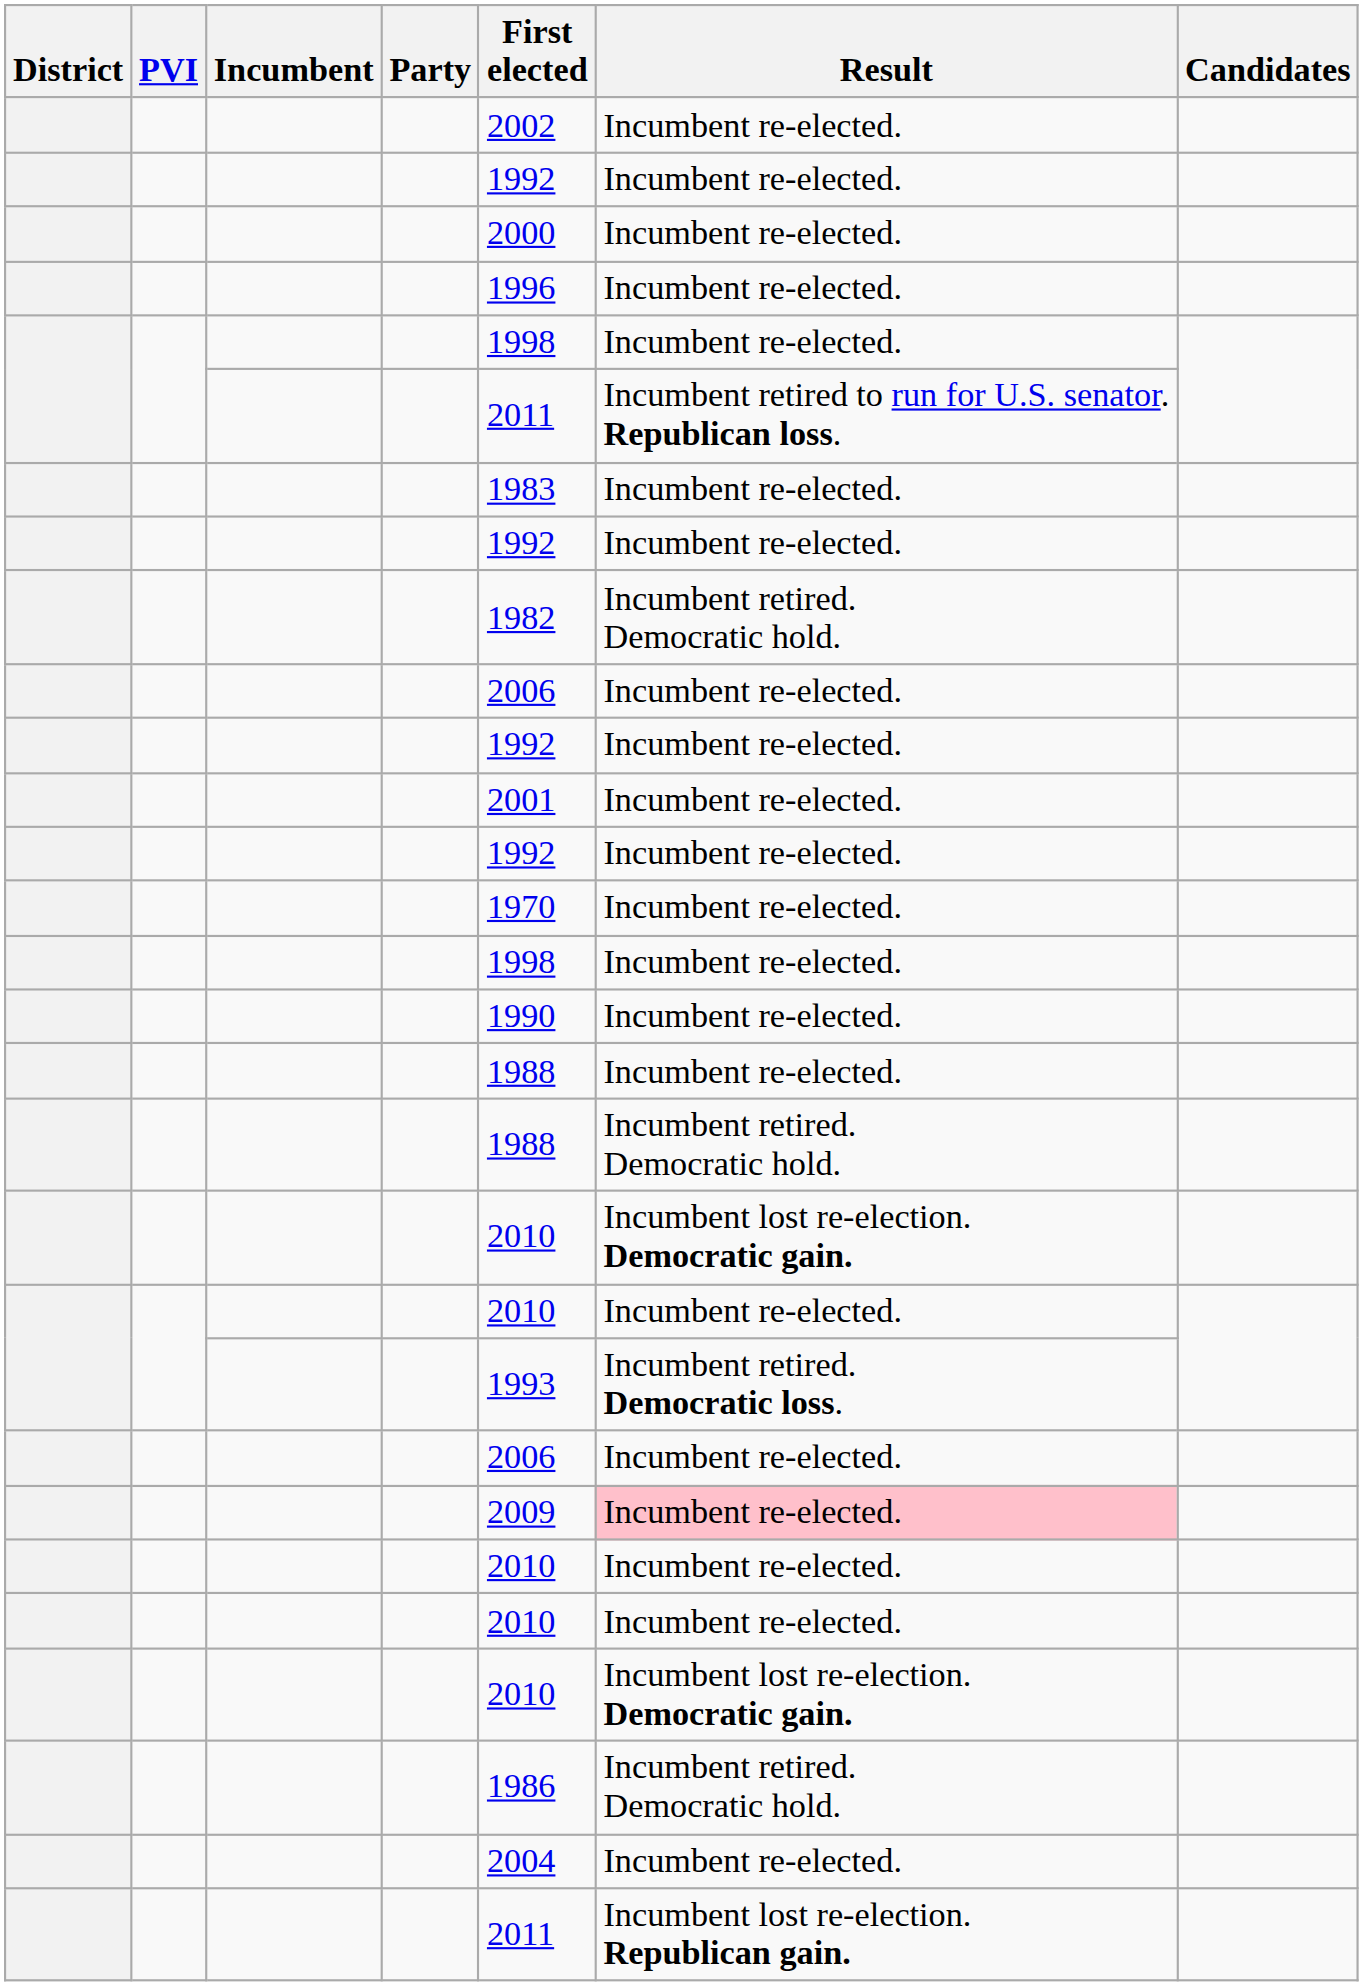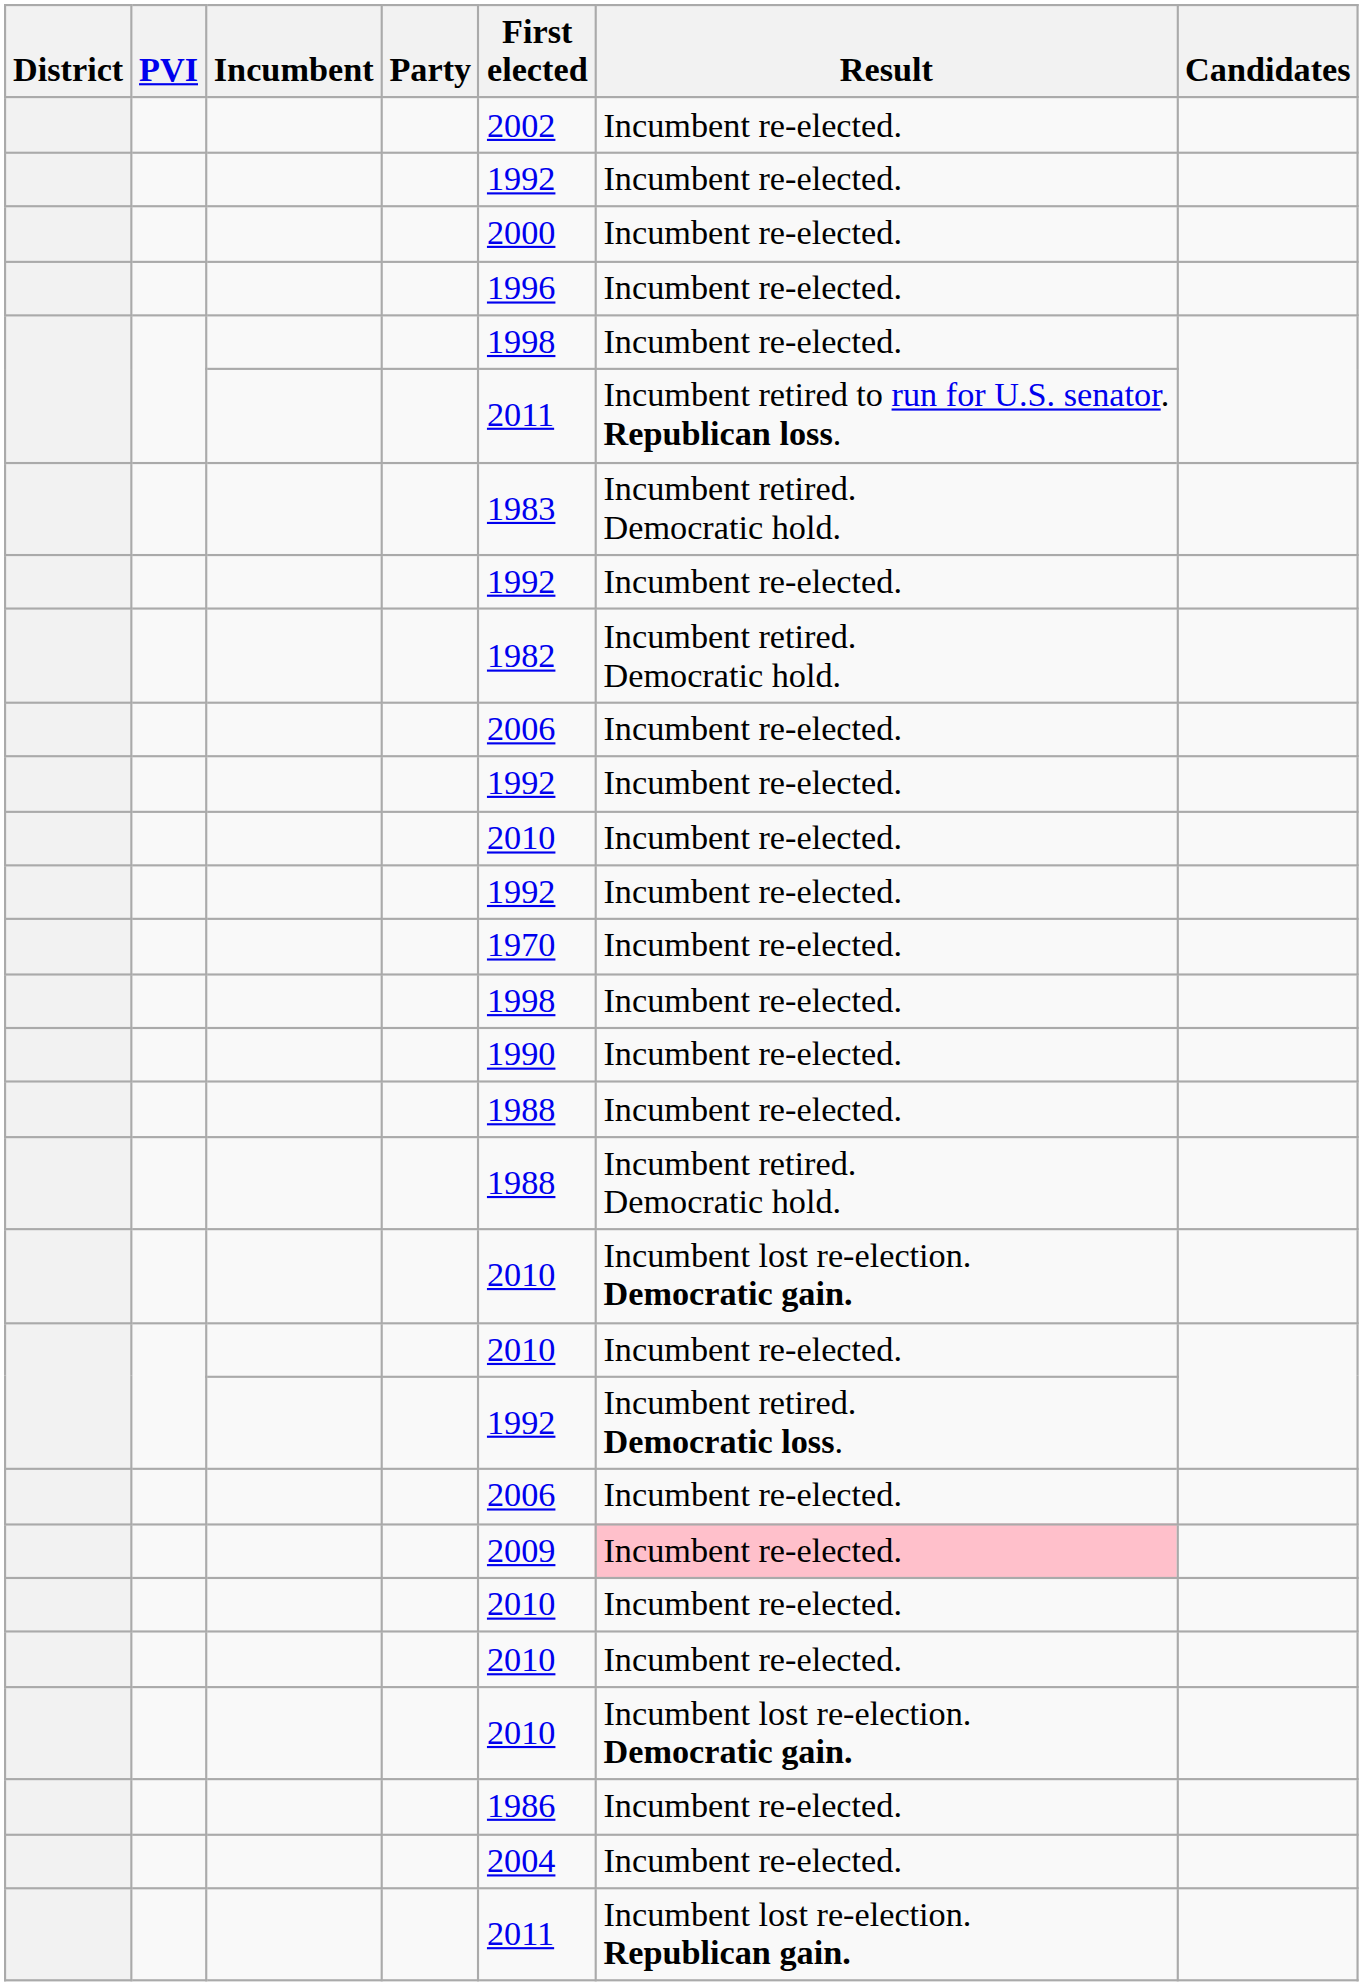(753, 488) Incumbent re-elected. -> (730, 508) Incumbent retired. Democratic hold.
(521, 798) 2001 -> (521, 837) 2010
(521, 1383) 1993 -> (521, 1422) 1992
(730, 1786) Incumbent retired. Democratic hold. -> (753, 1805) Incumbent re-elected.
